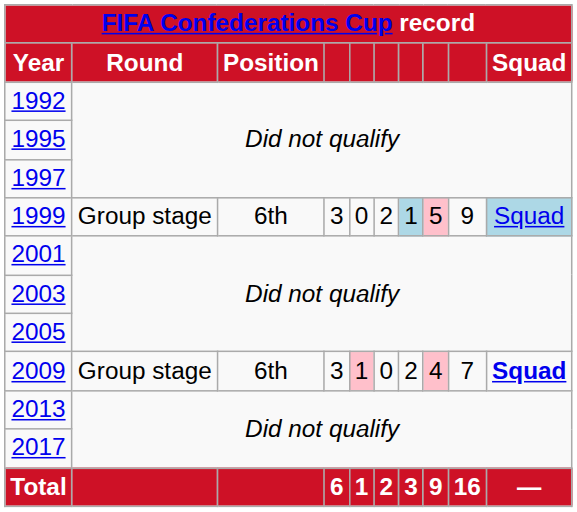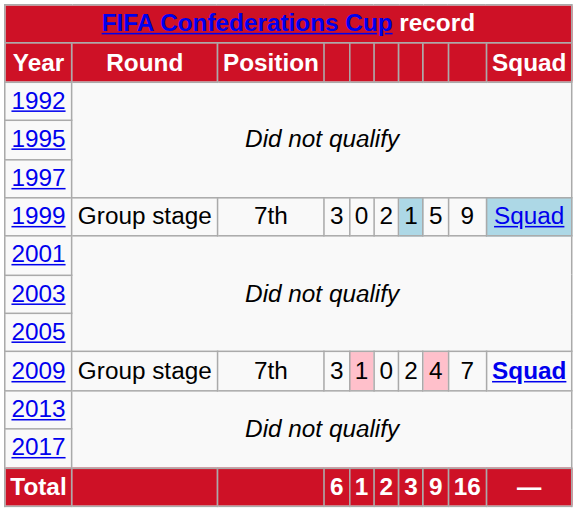(271, 216) 6th -> (271, 216) 7th
(436, 216) pink background -> (436, 216) no background
(271, 370) 6th -> (271, 370) 7th
